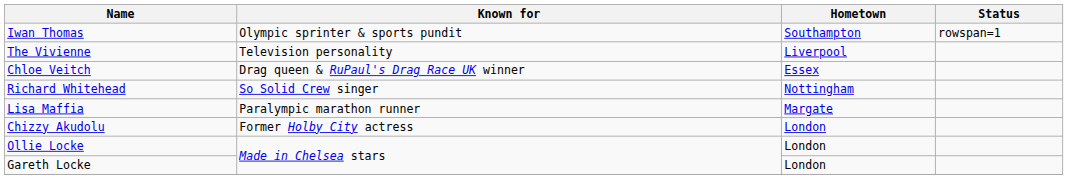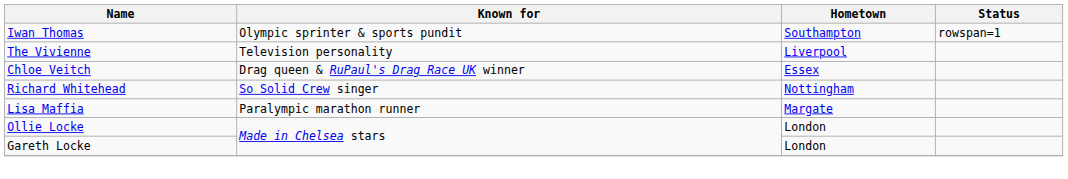- row: (56, 127)
